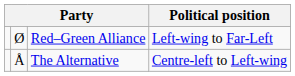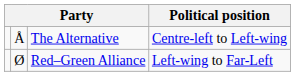rows swapped: (88, 37) <-> (75, 60)
